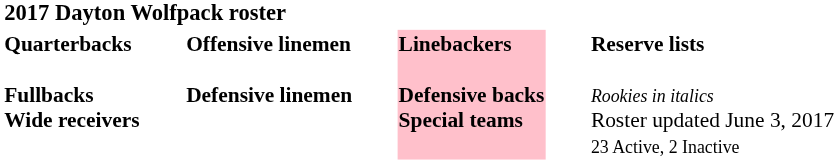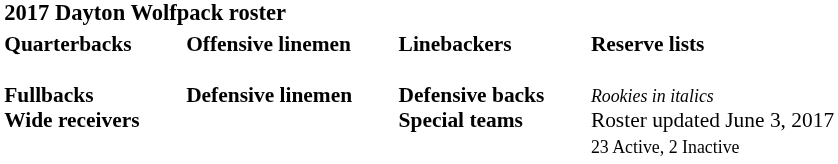(471, 81) pink background -> (471, 81) no background
